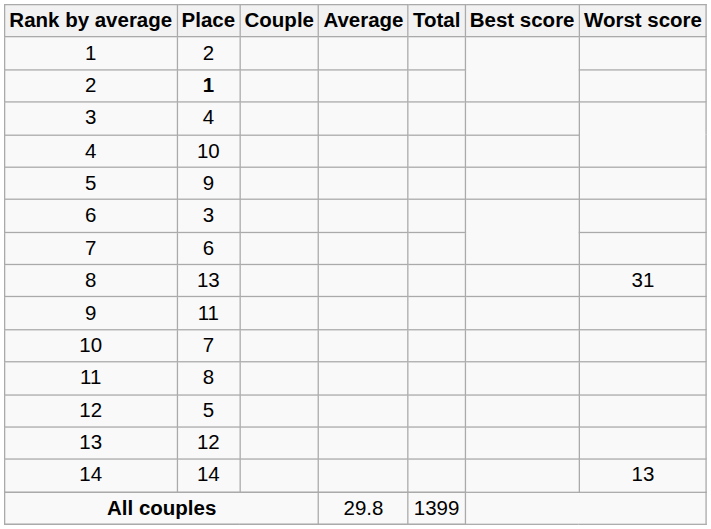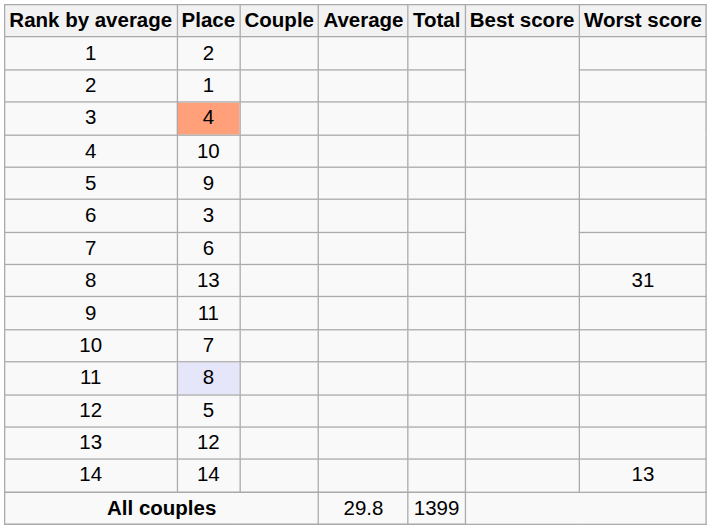(208, 85) bold -> (208, 85) normal
(208, 118) no background -> (208, 118) lightsalmon background
(208, 378) no background -> (208, 378) lavender background
